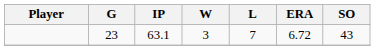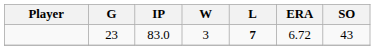(159, 34) 63.1 -> (159, 34) 83.0
(253, 34) normal -> (253, 34) bold
